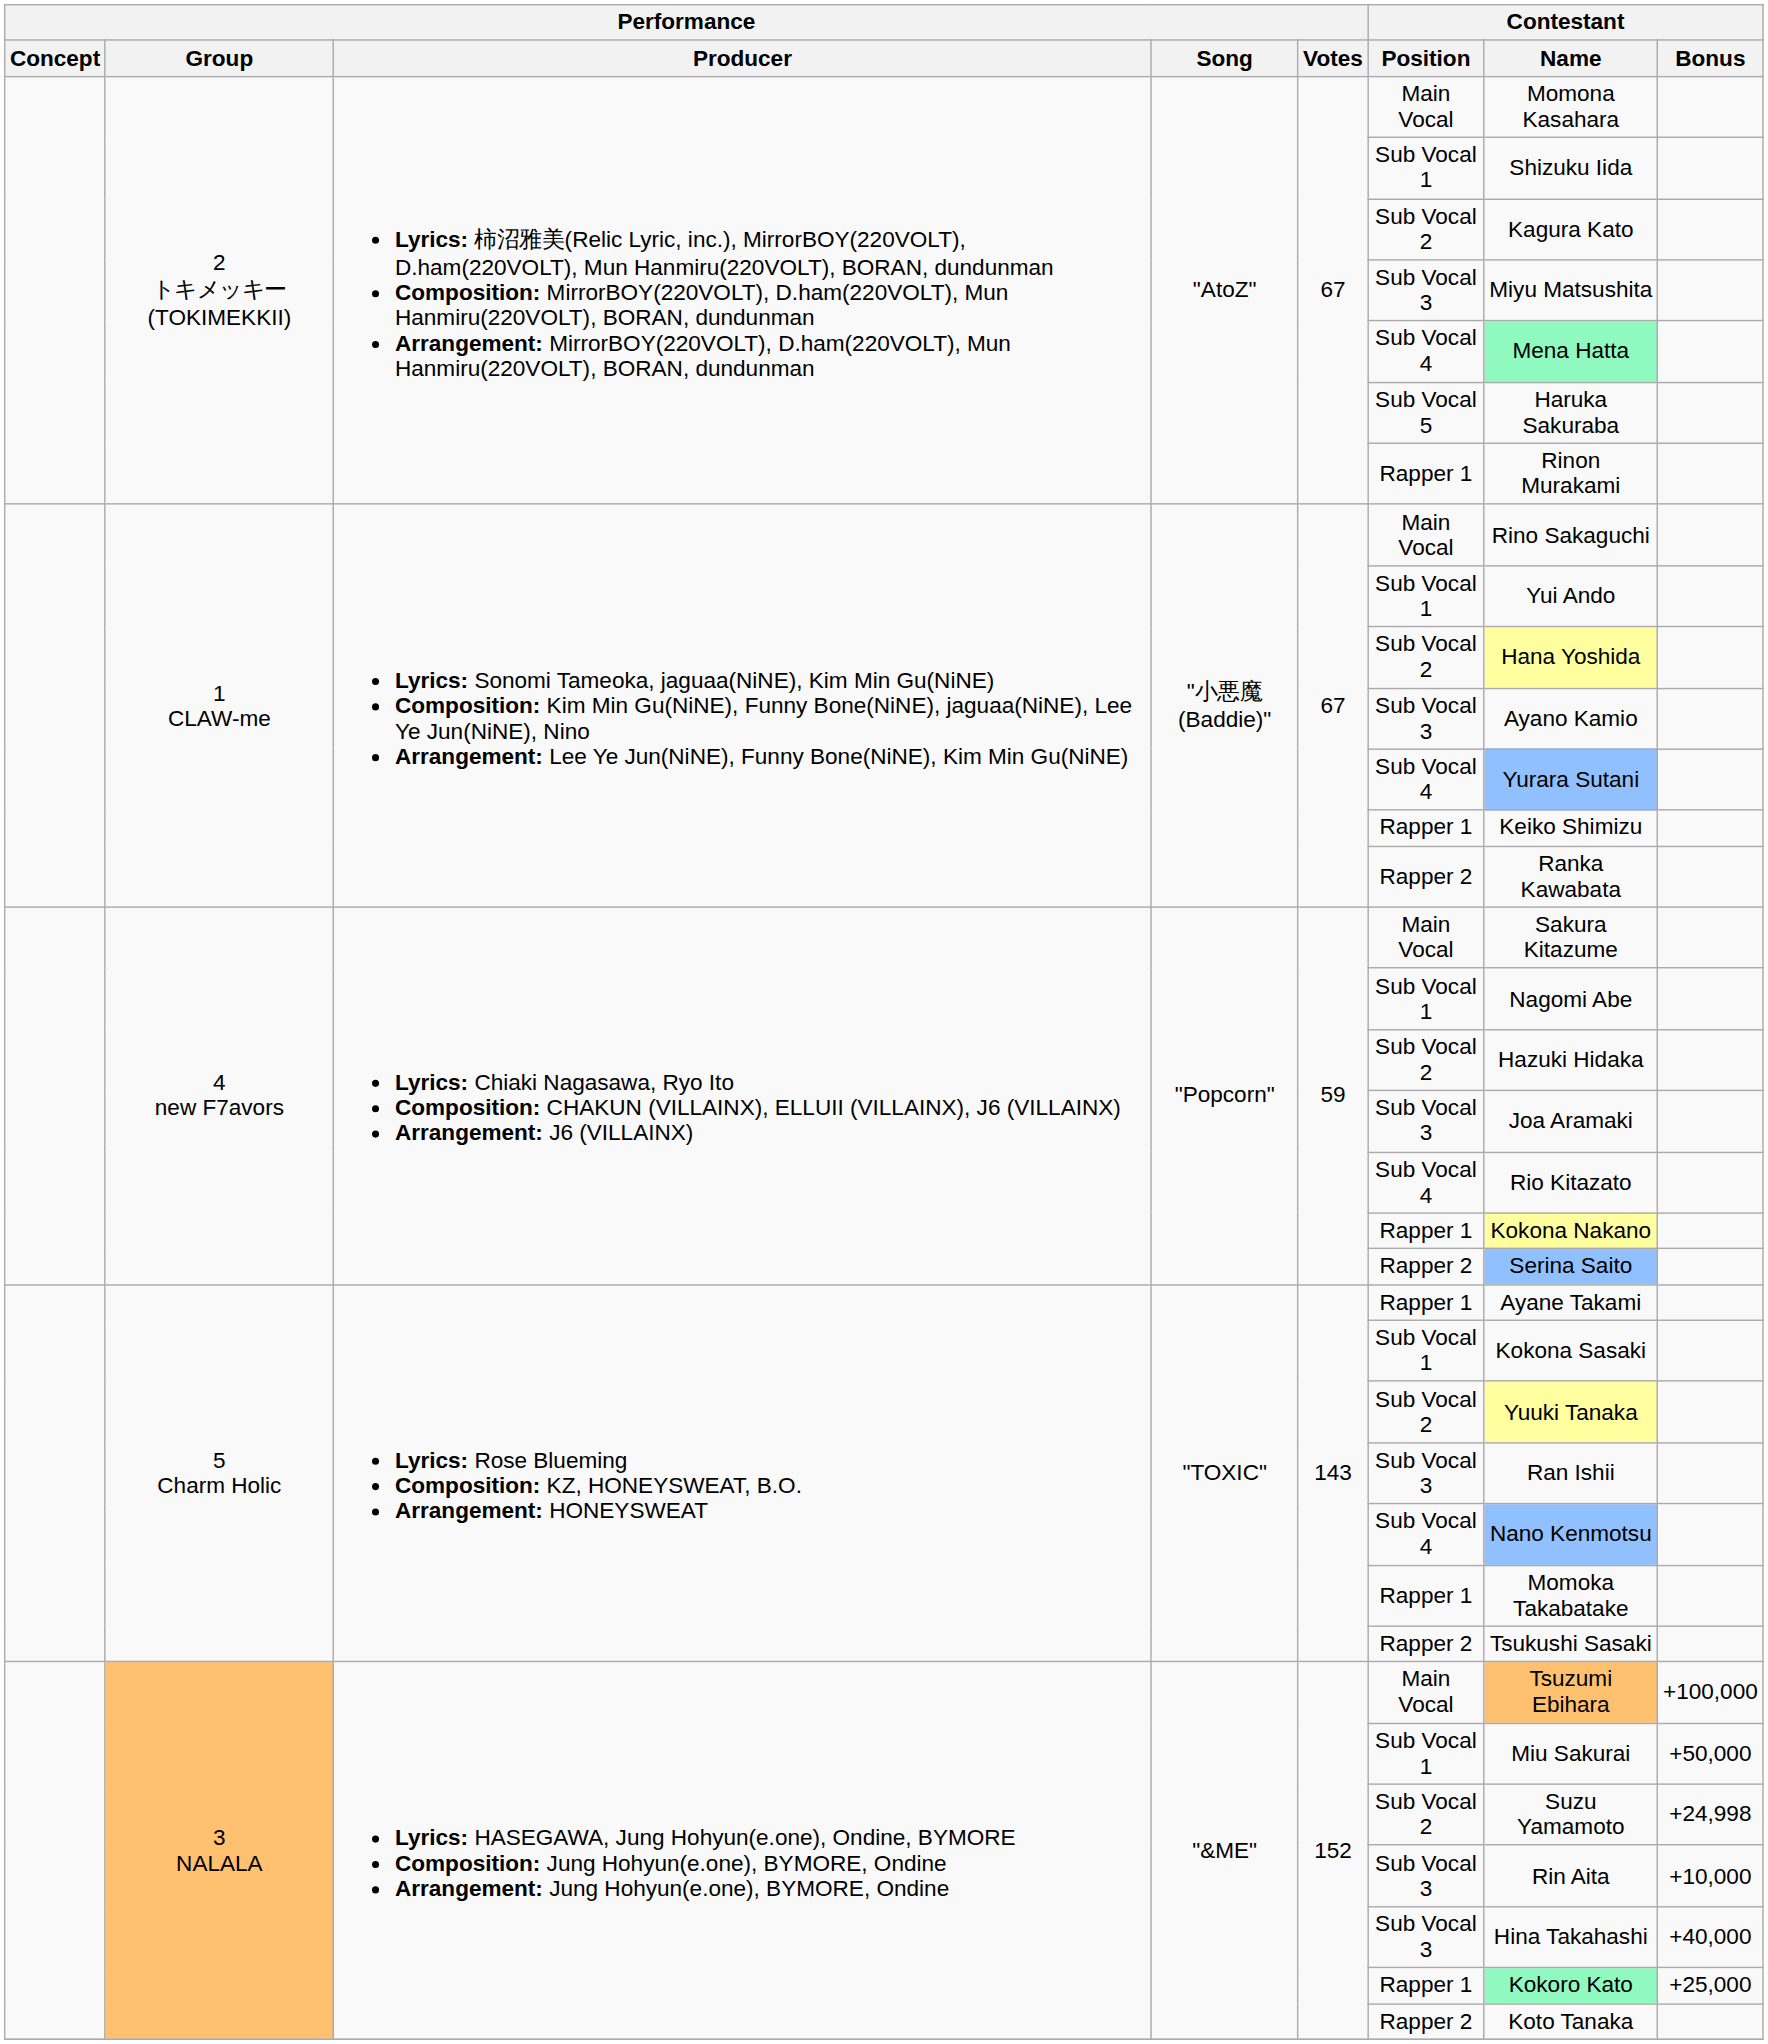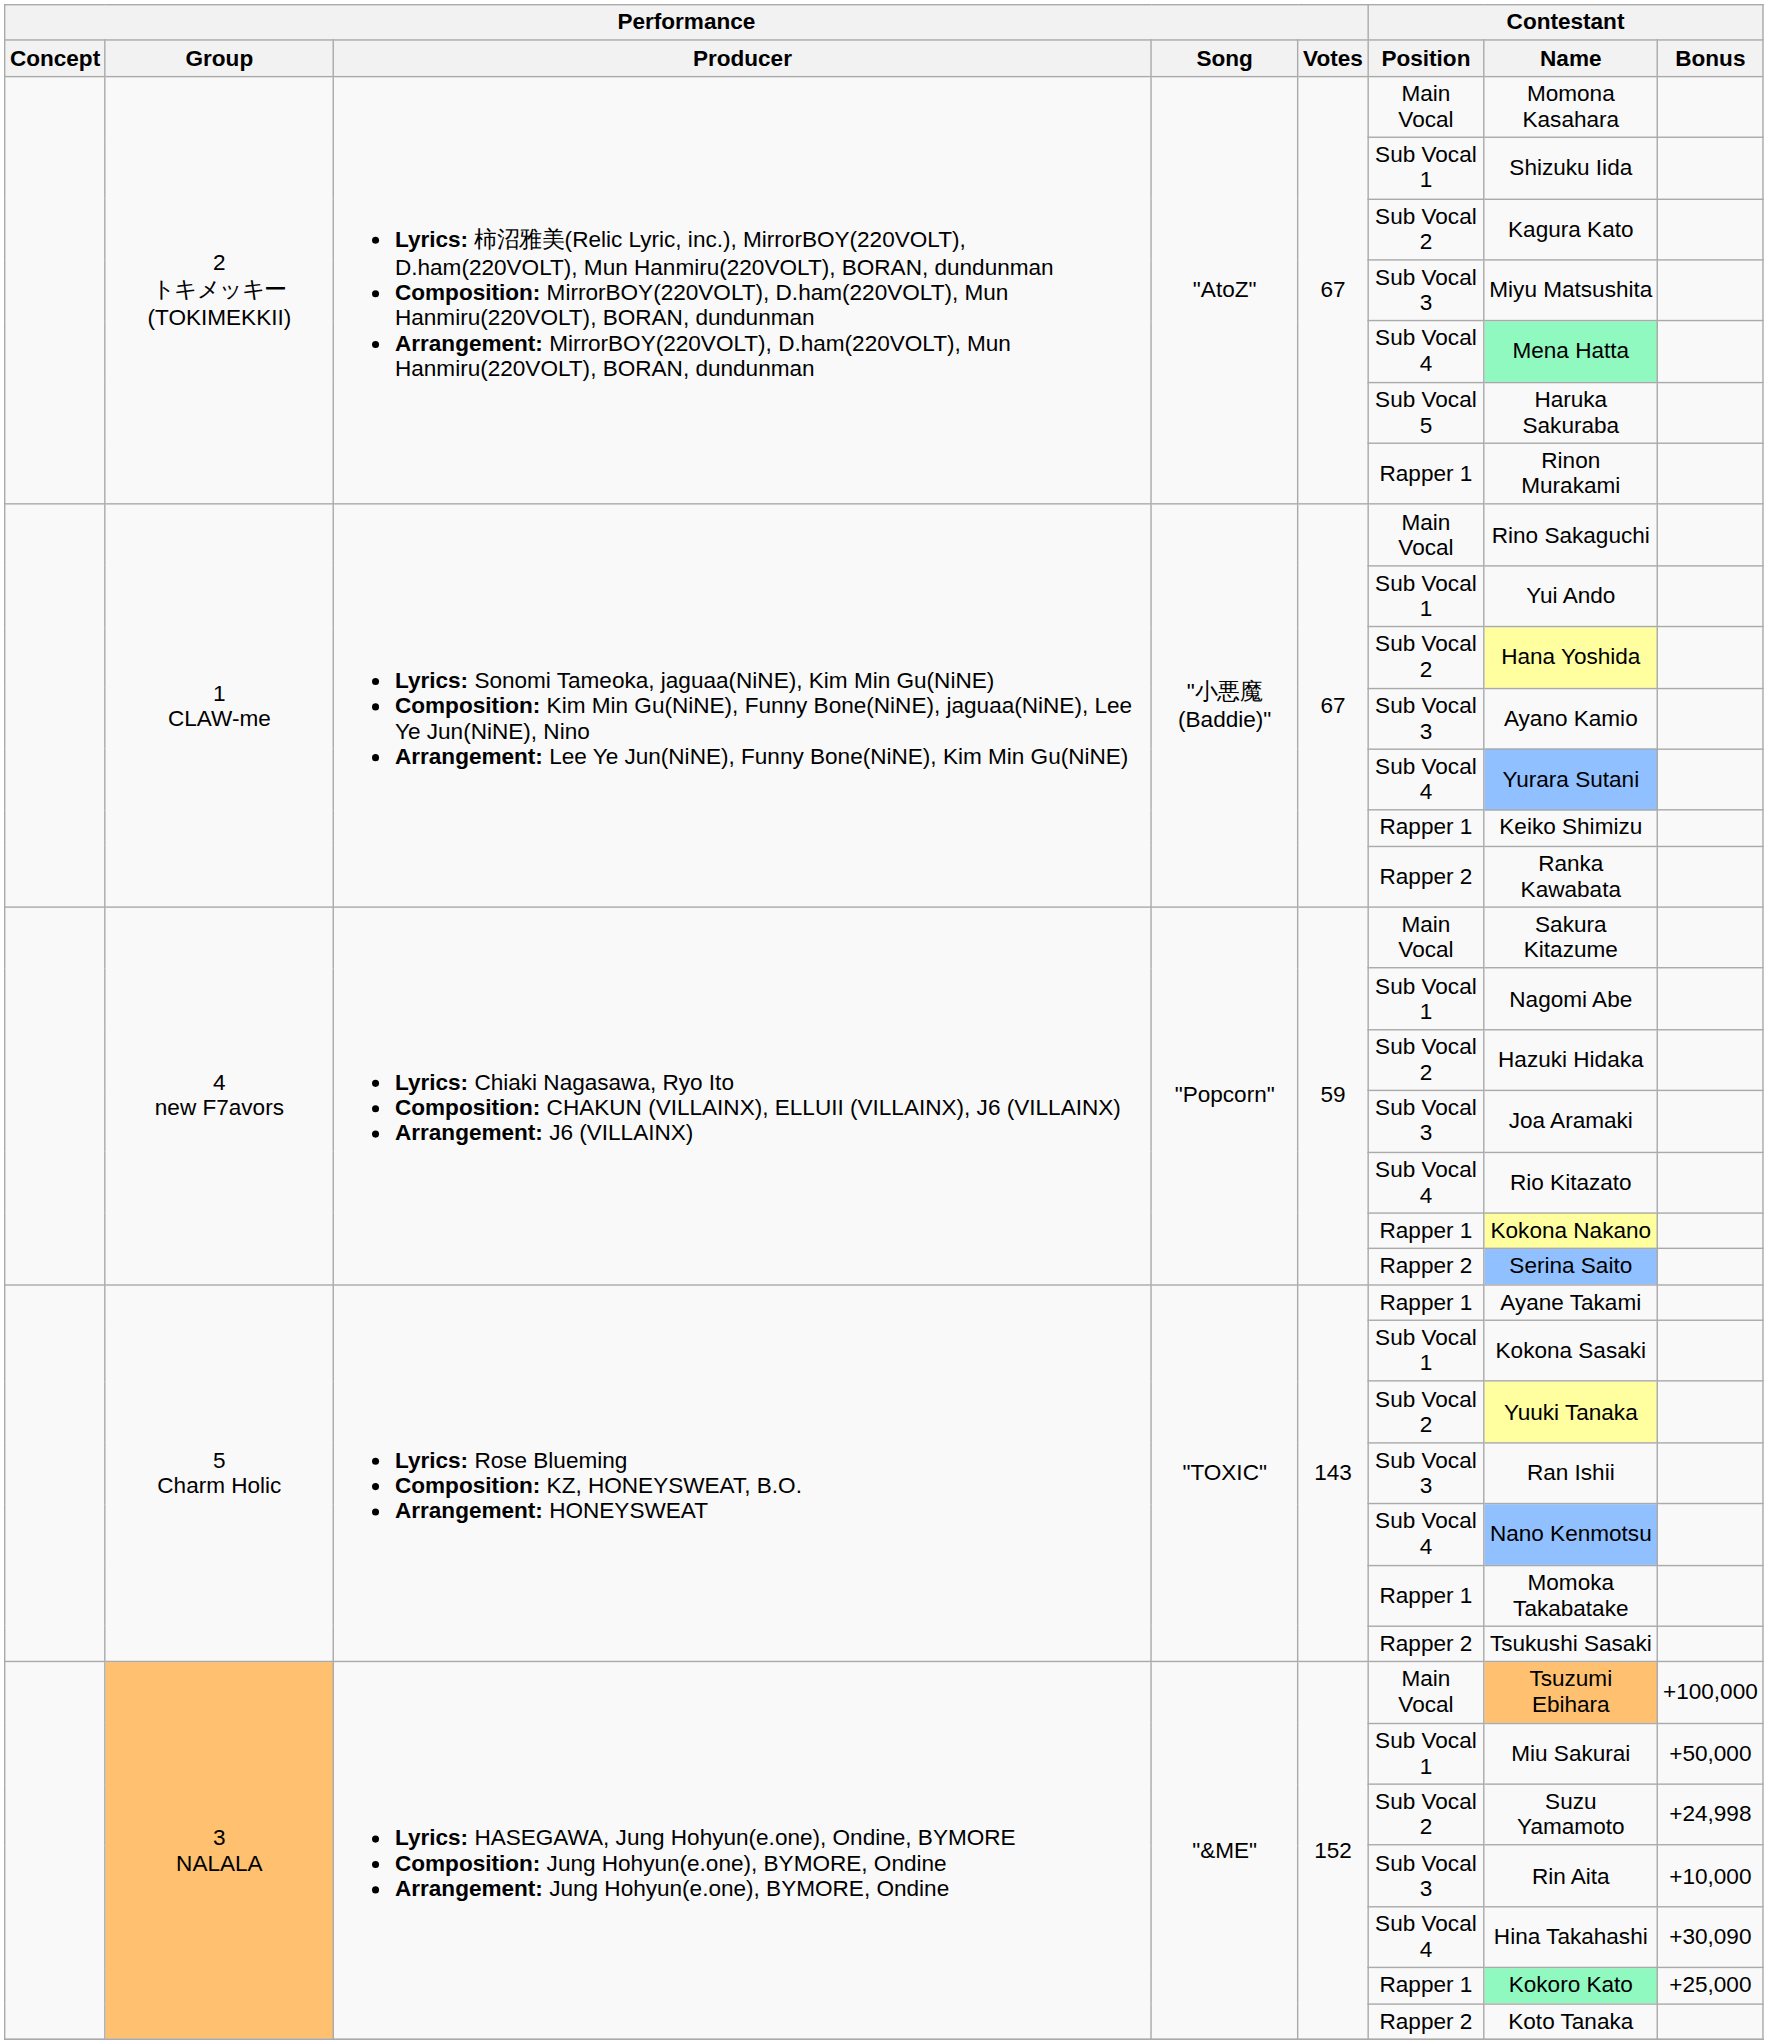(1426, 1936) Sub Vocal 3 -> (1426, 1936) Sub Vocal 4
(1710, 1936) +40,000 -> (1710, 1936) +30,090
